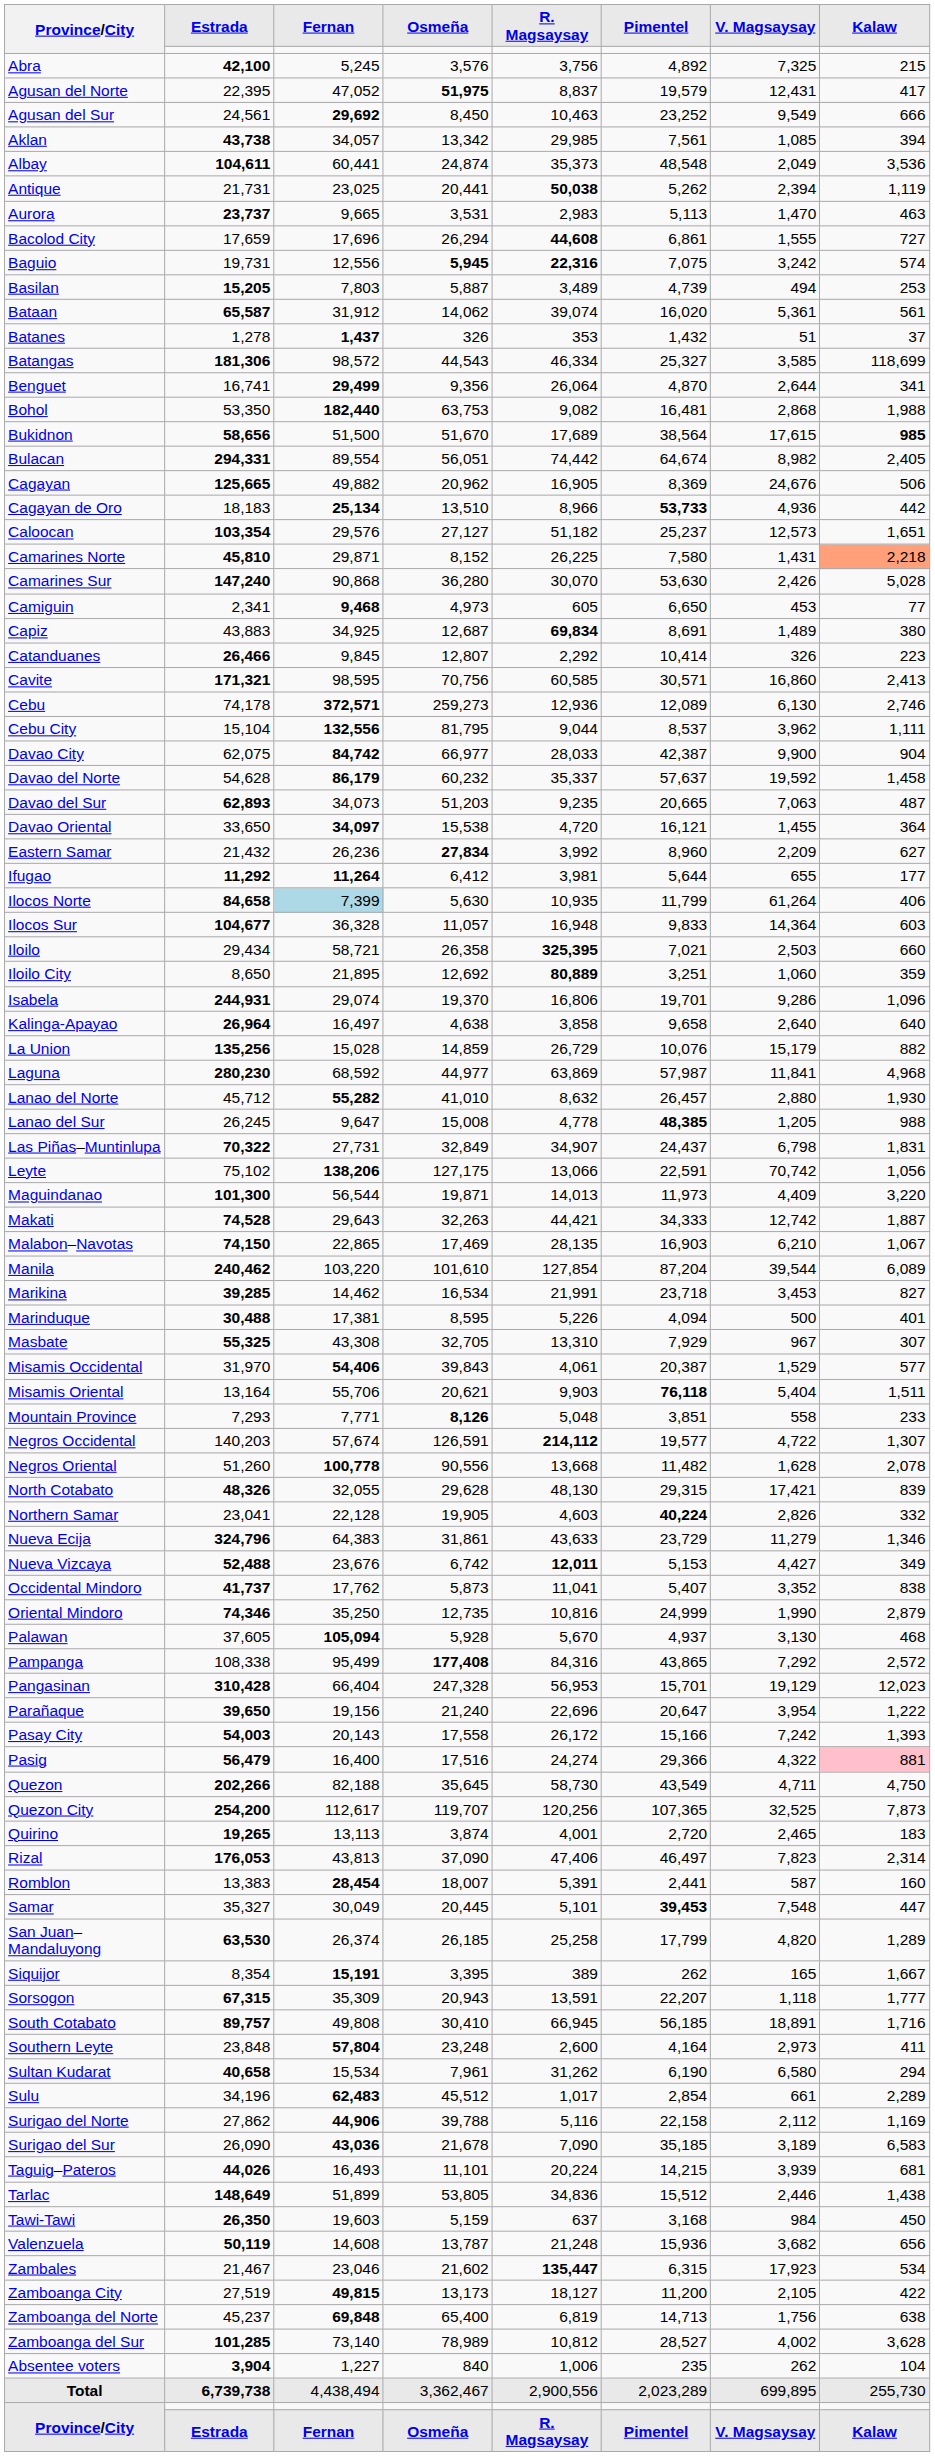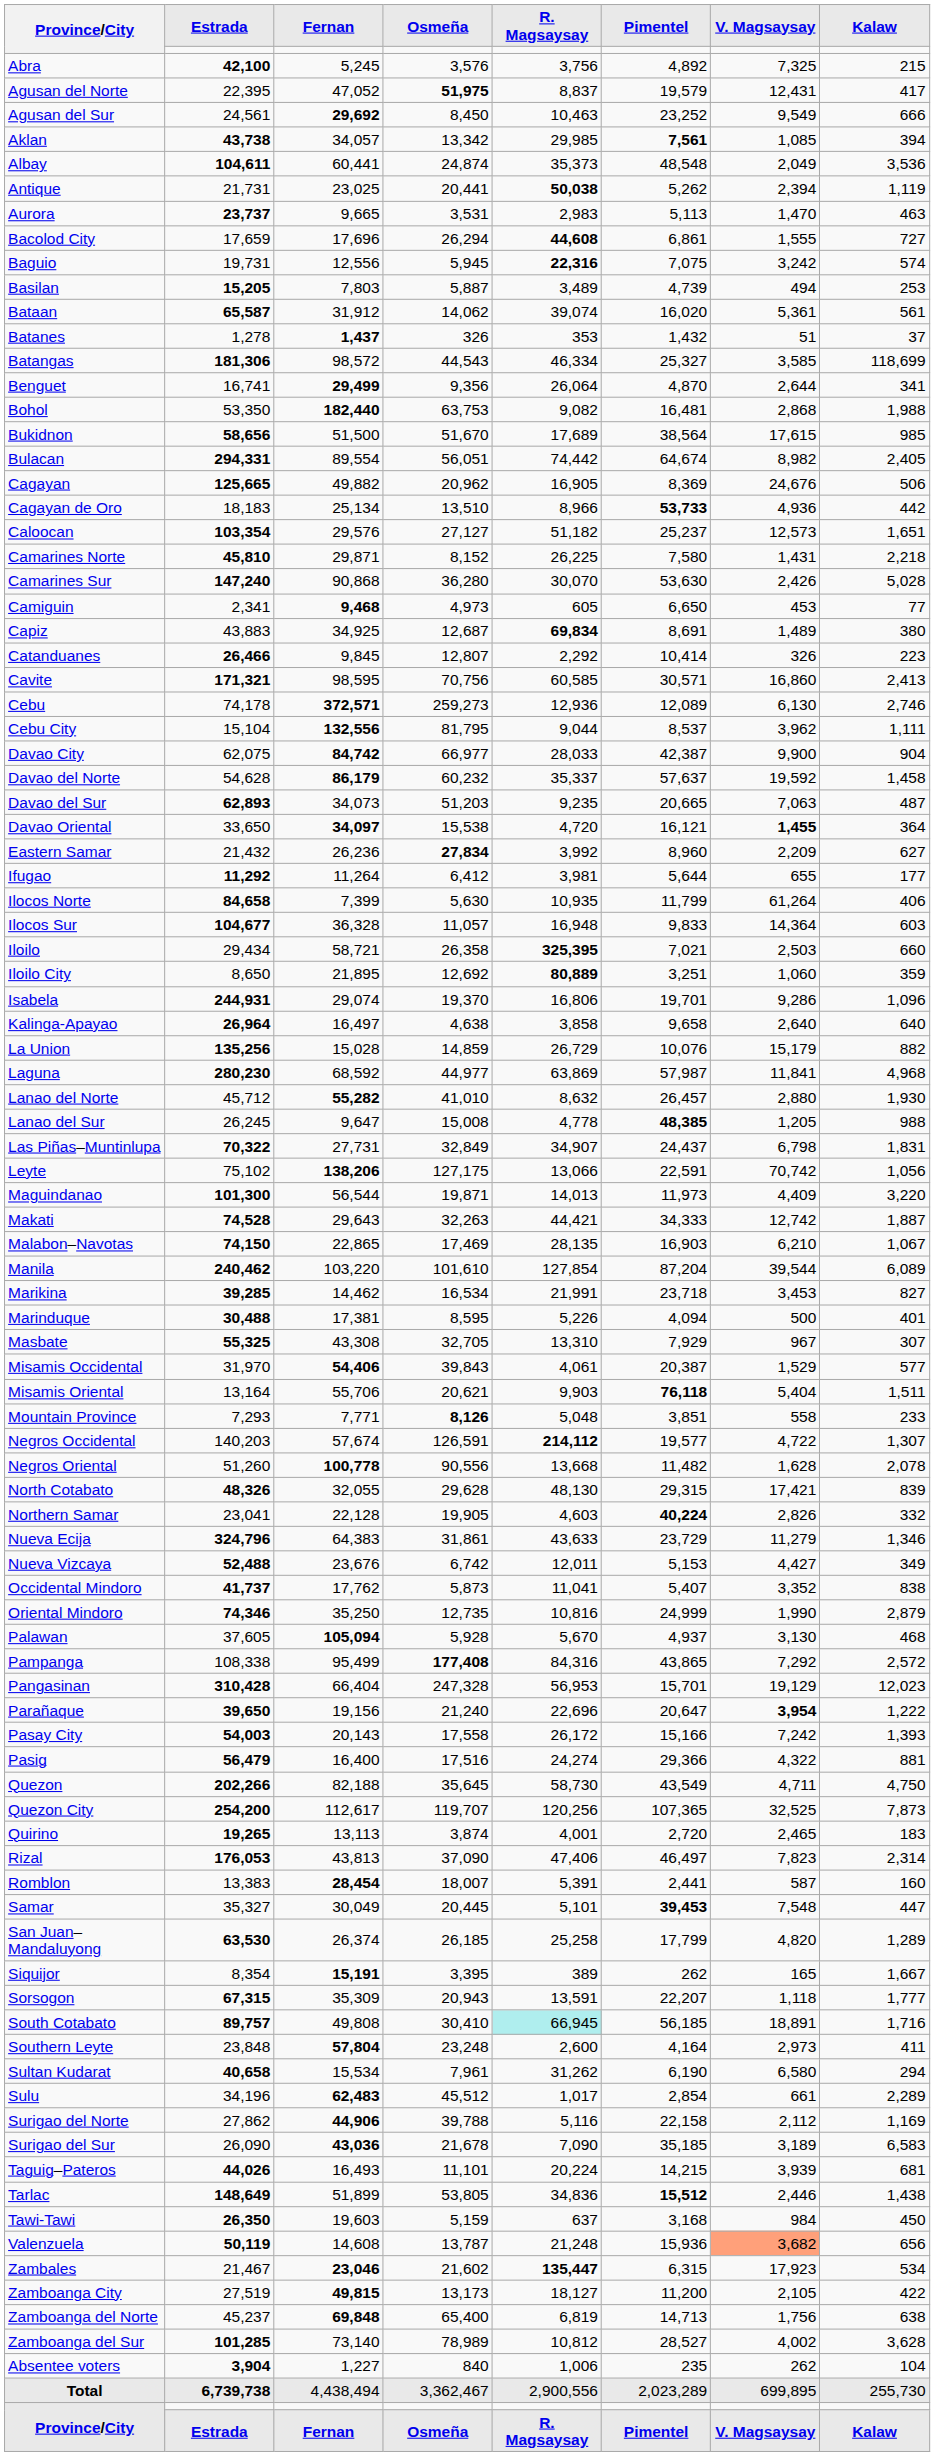(688, 140) normal -> (688, 140) bold
(469, 262) bold -> (469, 262) normal
(913, 434) bold -> (913, 434) normal
(356, 508) bold -> (356, 508) normal
(906, 557) lightsalmon background -> (906, 557) no background
(797, 827) normal -> (797, 827) bold
(356, 876) bold -> (356, 876) normal
(360, 901) lightblue background -> (360, 901) no background
(575, 1563) bold -> (575, 1563) normal
(797, 1710) normal -> (797, 1710) bold
(913, 1760) pink background -> (913, 1760) no background
(574, 2022) no background -> (574, 2022) paleturquoise background
(683, 2194) normal -> (683, 2194) bold
(797, 2243) no background -> (797, 2243) lightsalmon background
(356, 2268) normal -> (356, 2268) bold
